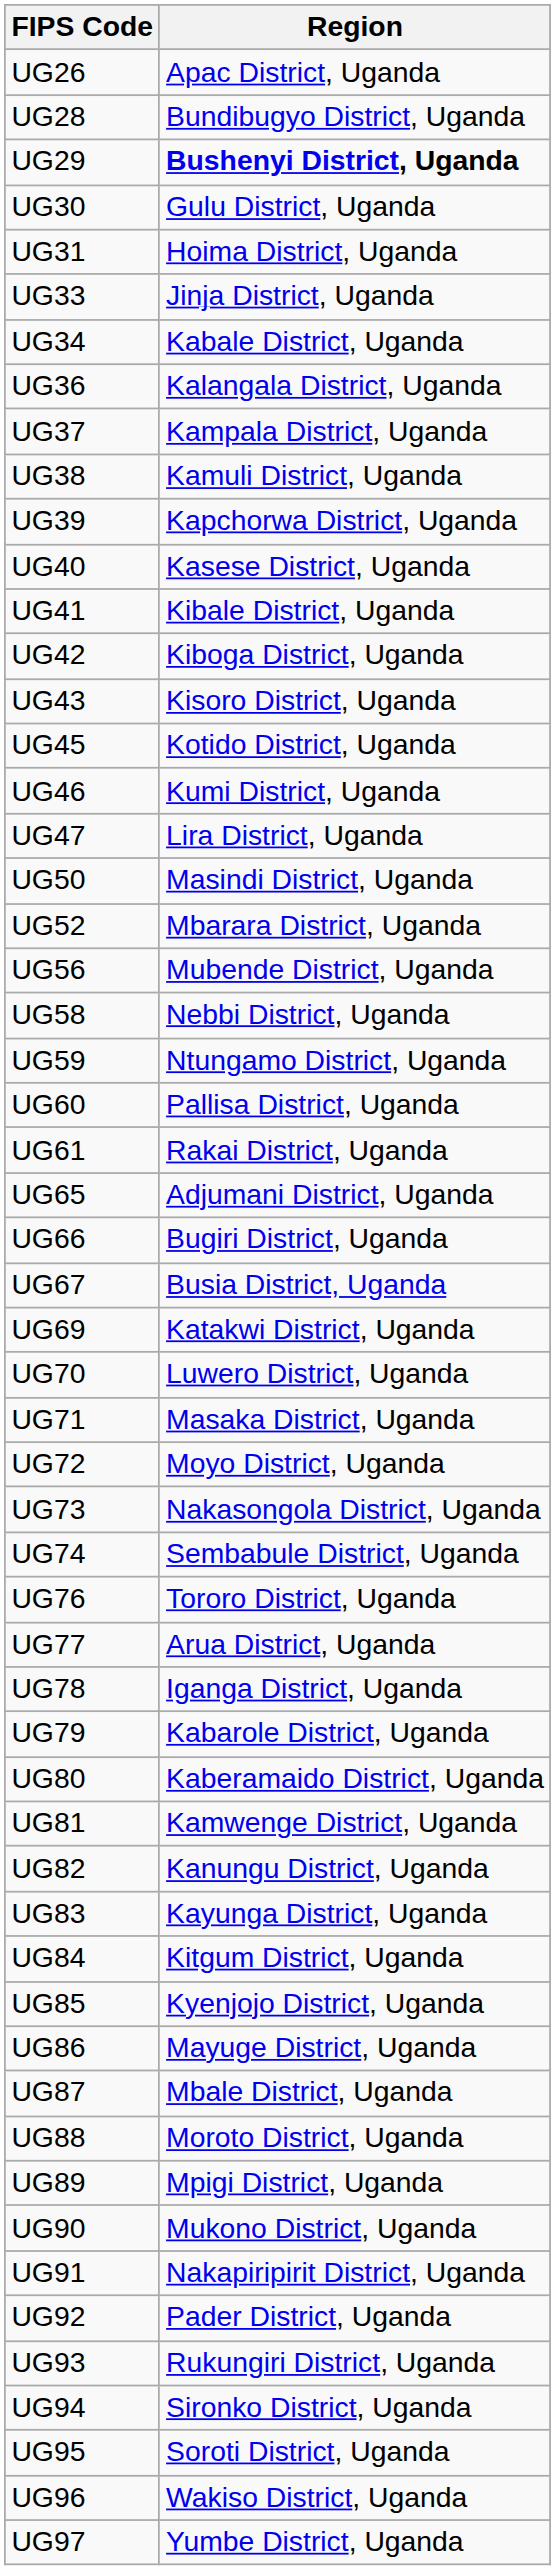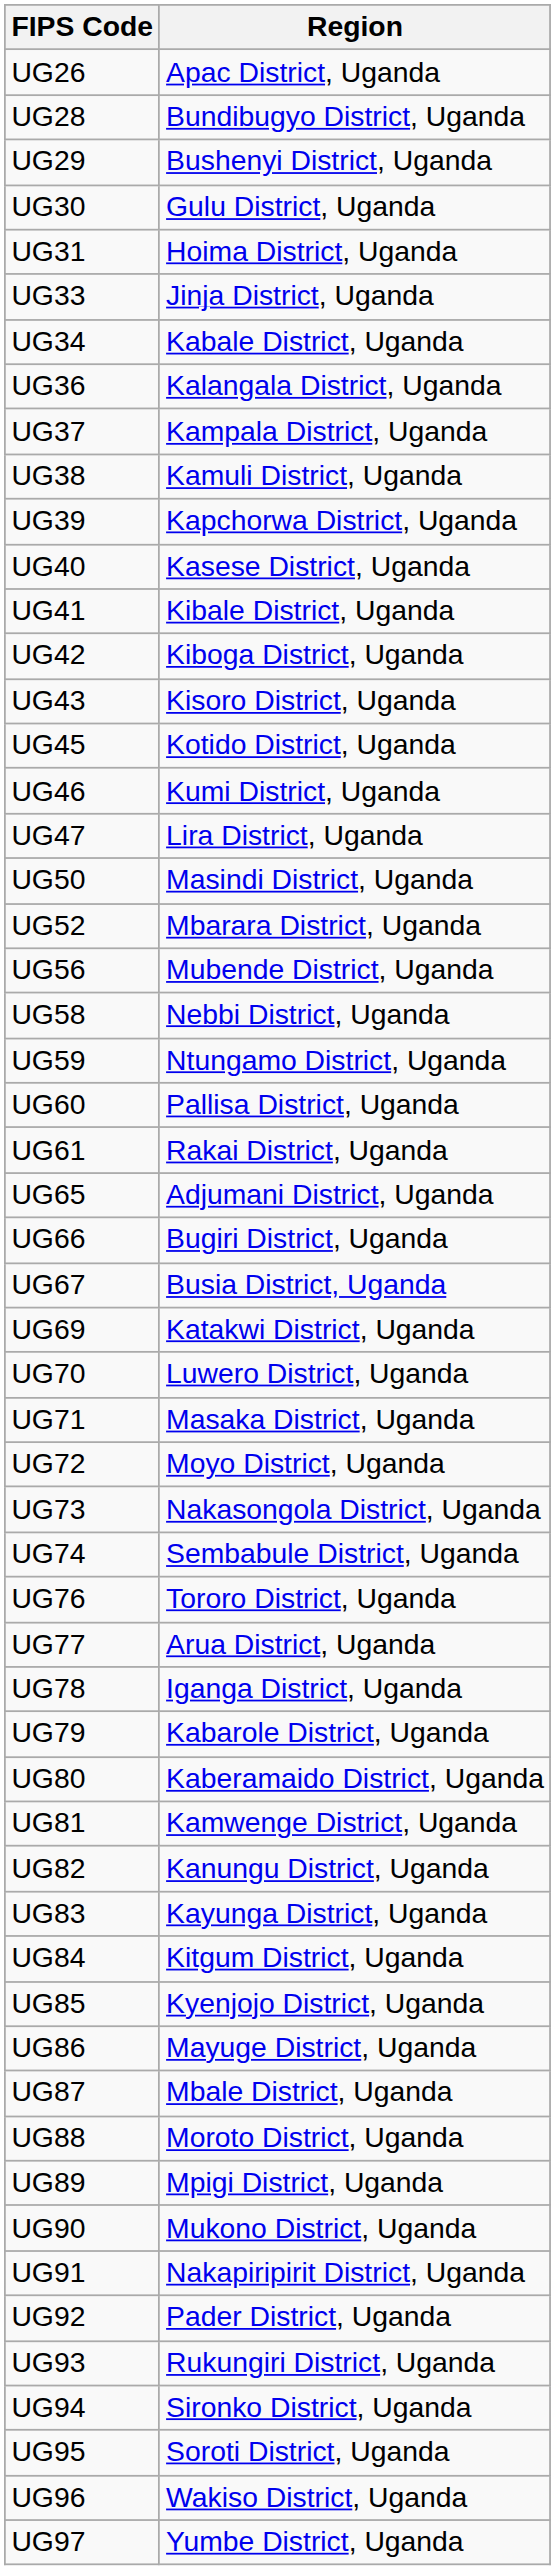(342, 161) bold -> (329, 161) normal
